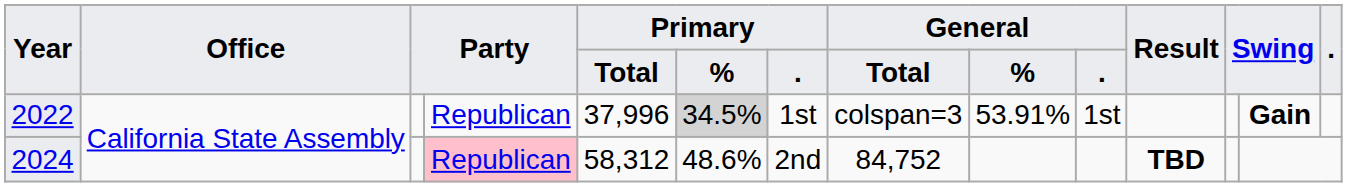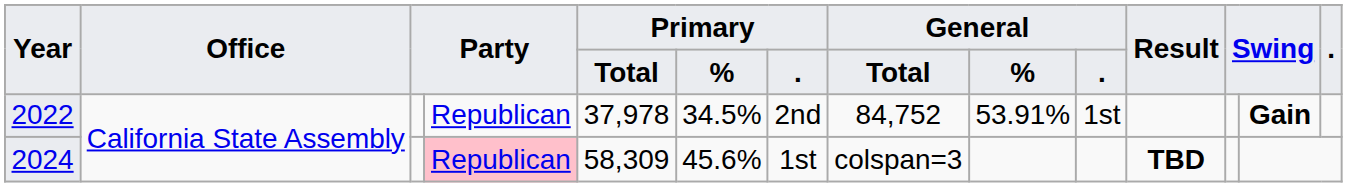(627, 116) 37,996 -> (627, 116) 37,978
(722, 116) lightgrey background -> (722, 116) no background
(798, 116) 1st -> (798, 116) 2nd
(898, 116) colspan=3 -> (898, 116) 84,752
(627, 160) 58,312 -> (627, 160) 58,309
(722, 160) 48.6% -> (722, 160) 45.6%
(798, 160) 2nd -> (798, 160) 1st
(898, 160) 84,752 -> (898, 160) colspan=3
